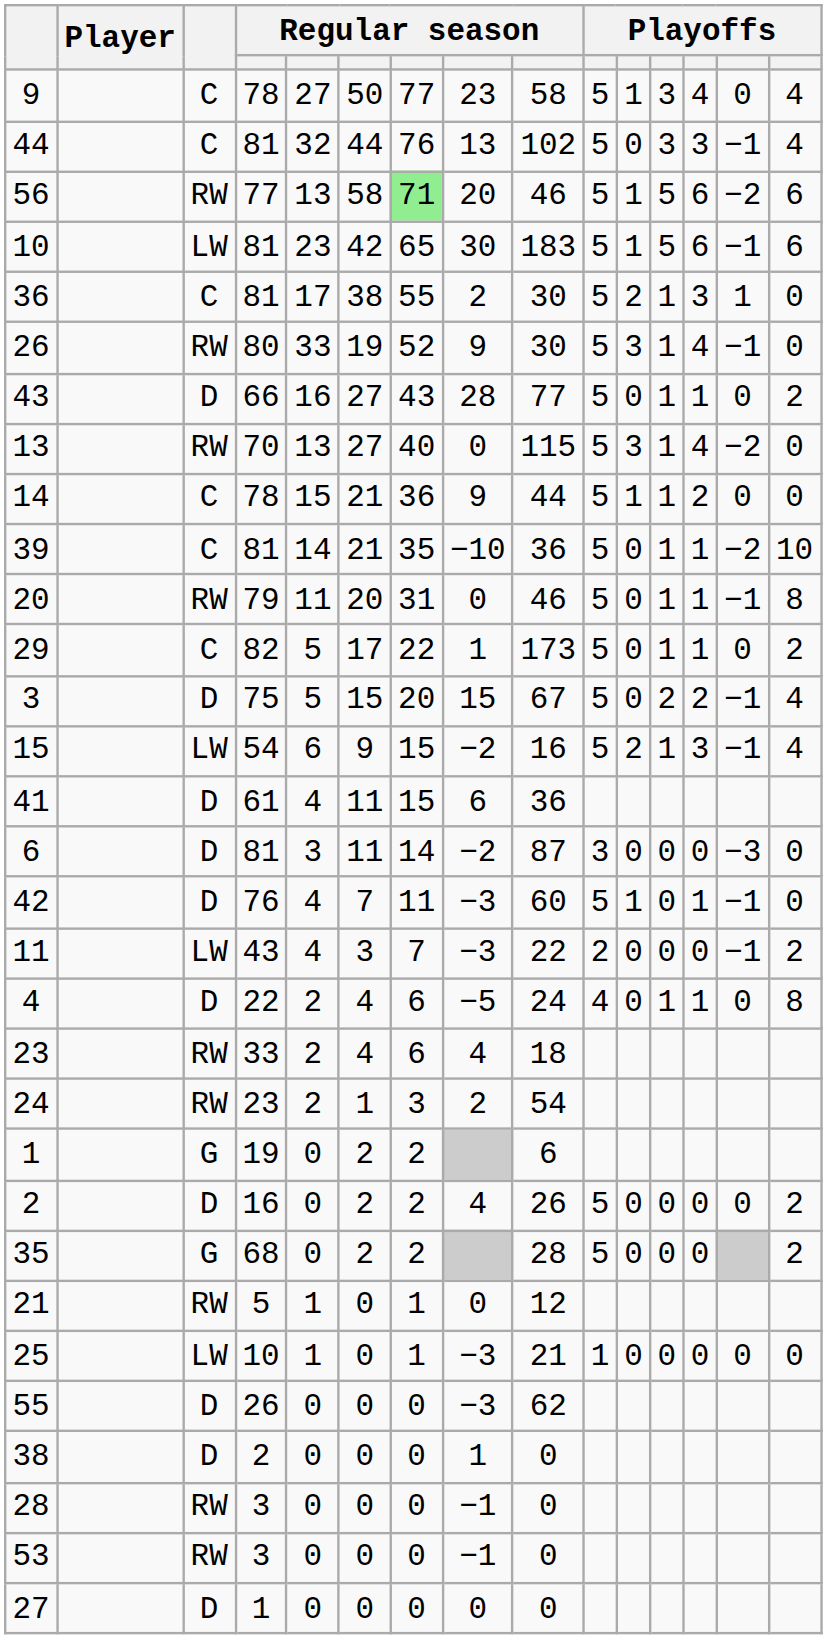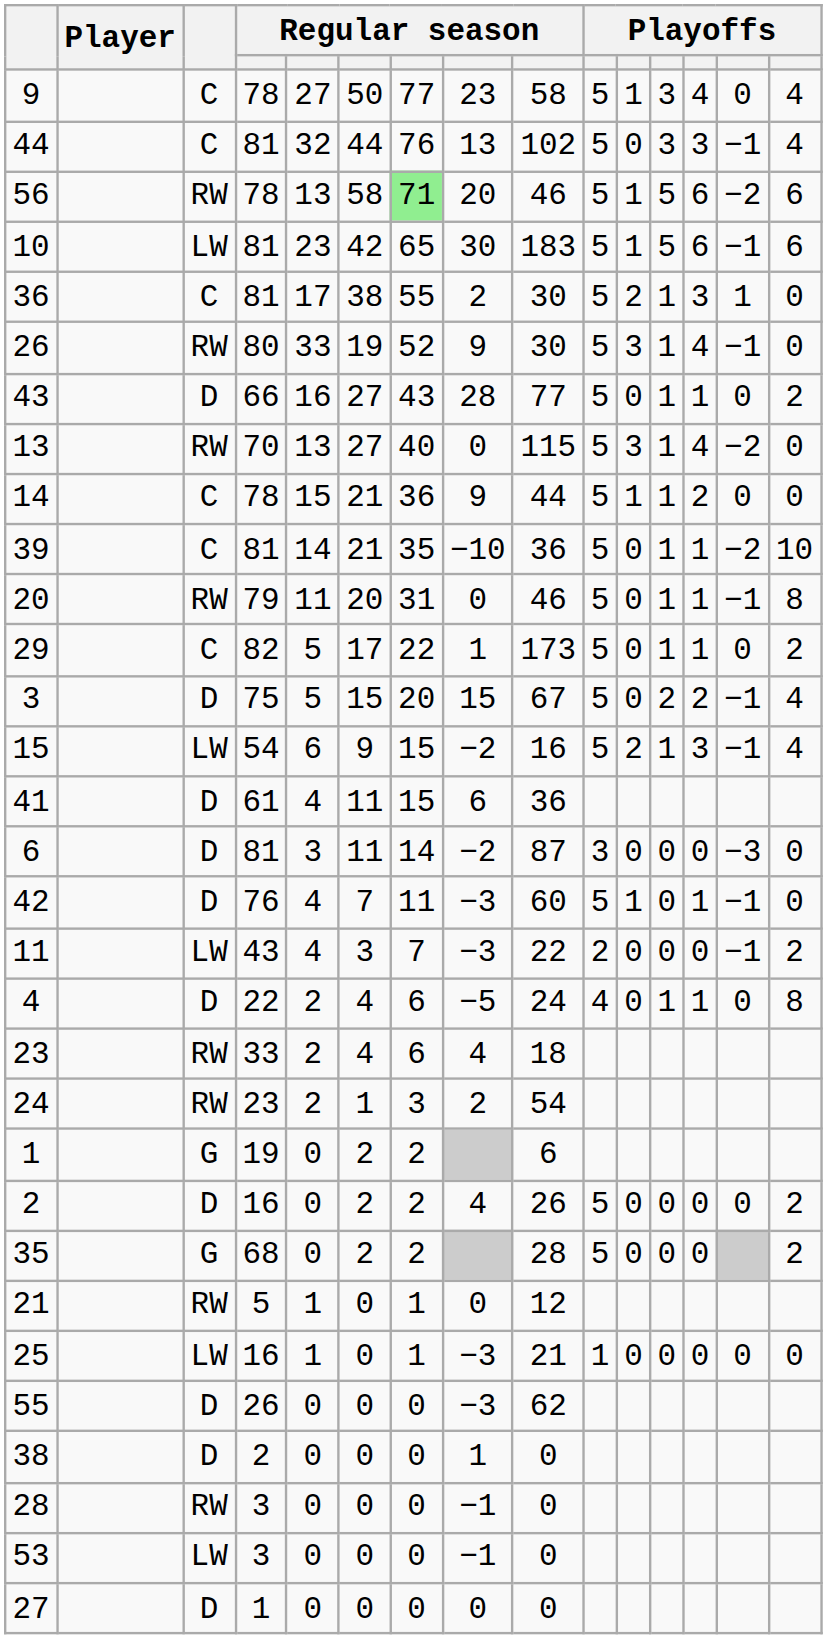(261, 196) 77 -> (261, 196) 78
(261, 1356) 10 -> (261, 1356) 16
(209, 1558) RW -> (209, 1558) LW
